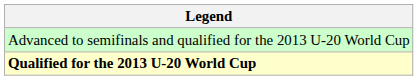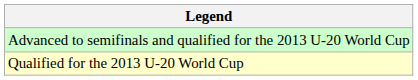(132, 63) bold -> (126, 63) normal
